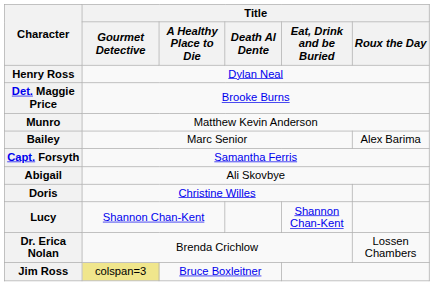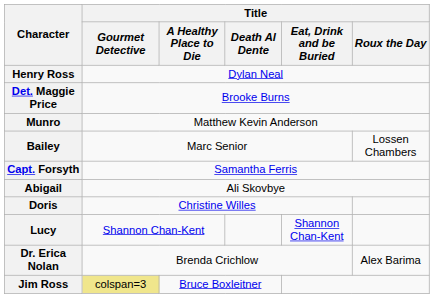(391, 139) Alex Barima -> (391, 146) Lossen Chambers
(391, 247) Lossen Chambers -> (391, 260) Alex Barima
